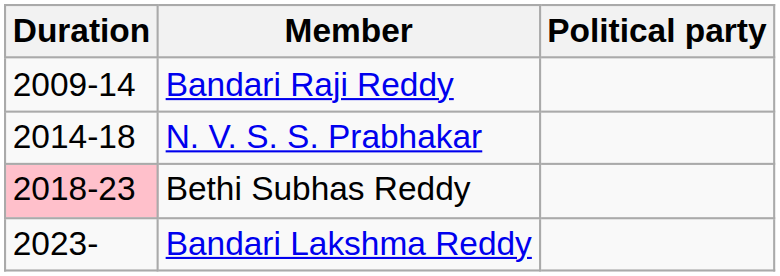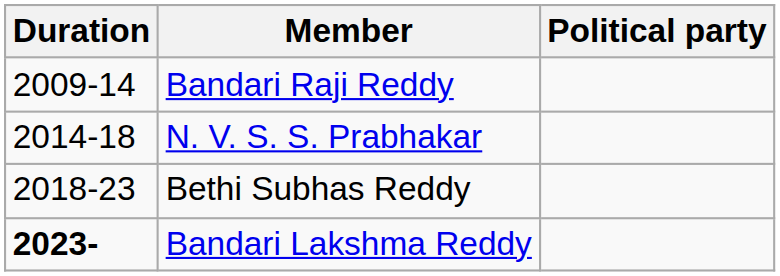(74, 190) pink background -> (74, 190) no background
(56, 243) normal -> (56, 243) bold
